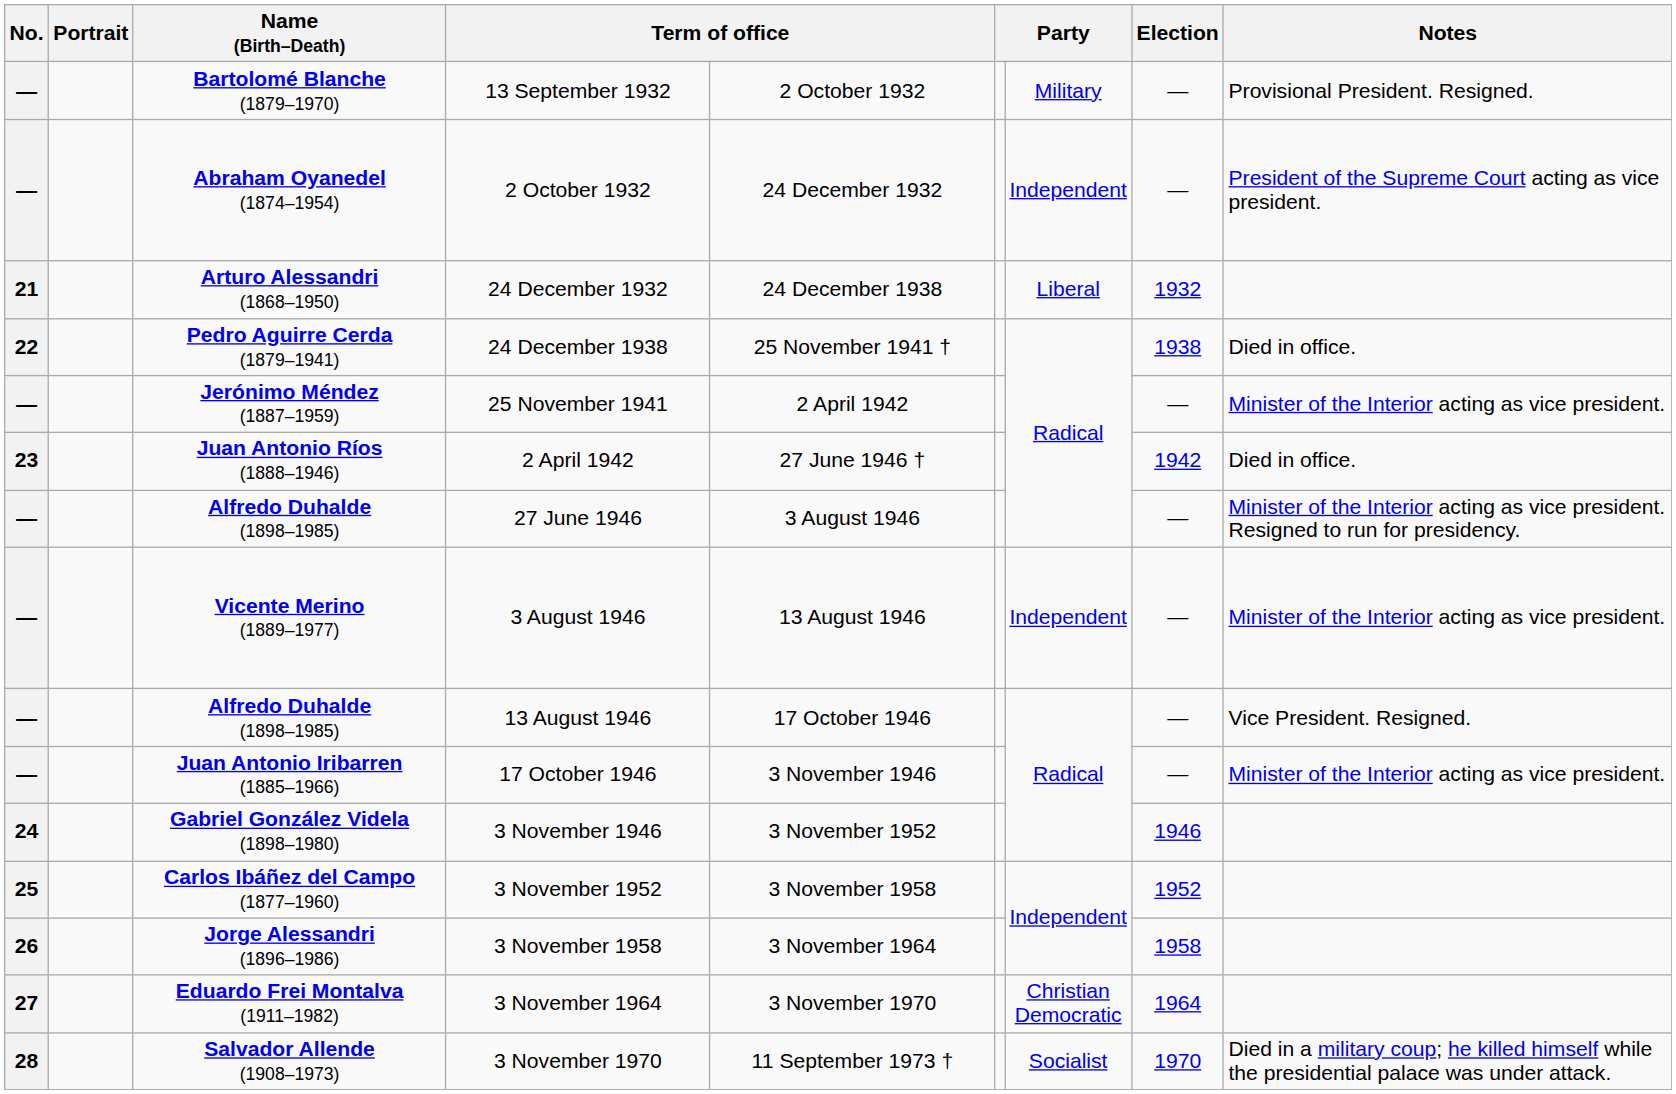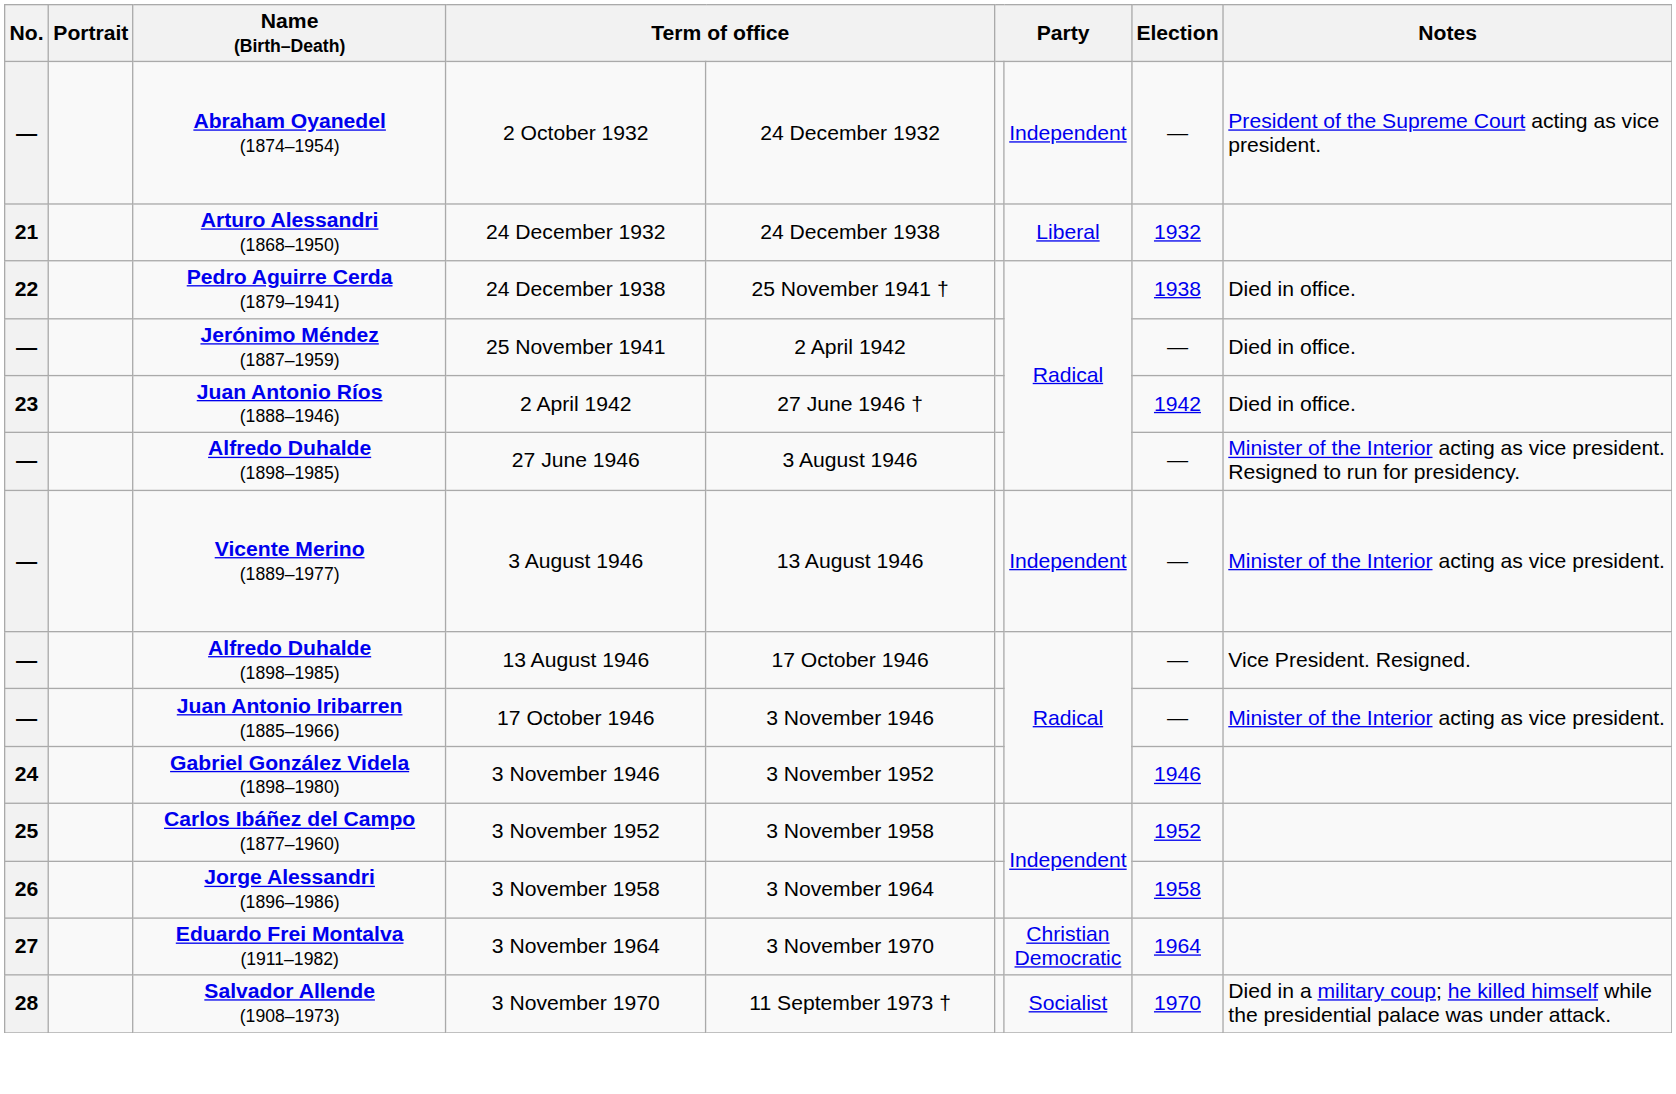- row: (578, 90)
(1447, 403) Minister of the Interior acting as vice president. -> (1292, 346) Died in office.
